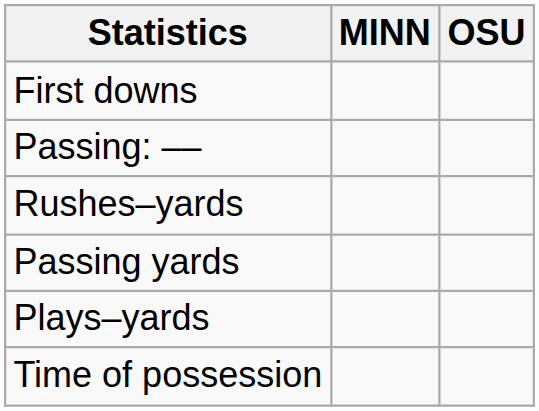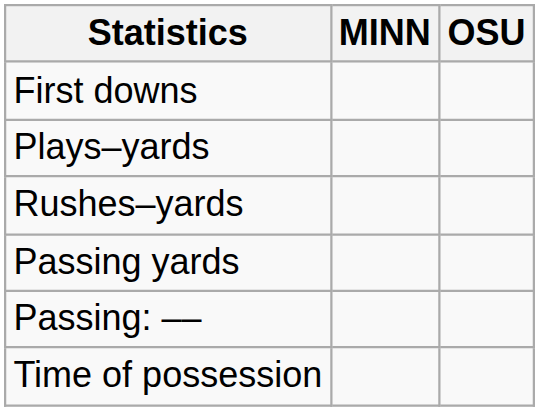rows swapped: (111, 318) <-> (107, 147)
